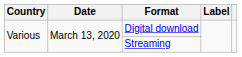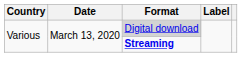(162, 28) no background -> (162, 28) lightgrey background
(148, 44) normal -> (149, 44) bold
